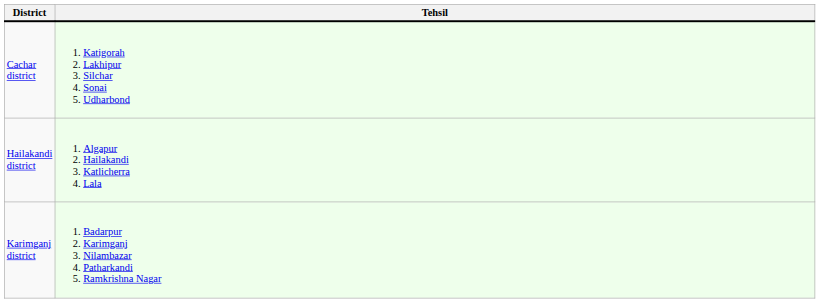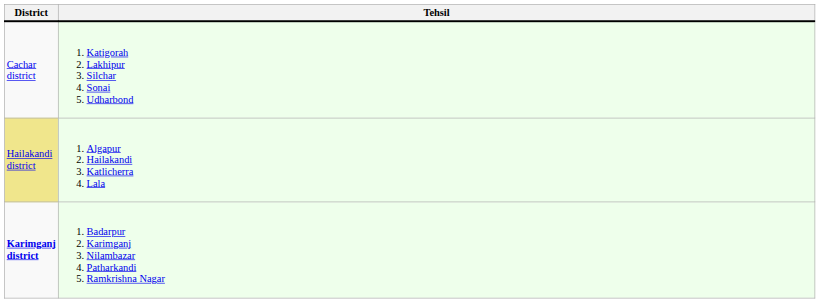(30, 160) no background -> (30, 160) khaki background
(29, 250) normal -> (31, 250) bold
